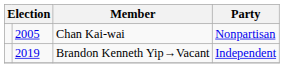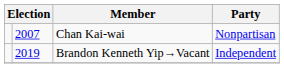(27, 33) 2005 -> (27, 33) 2007
